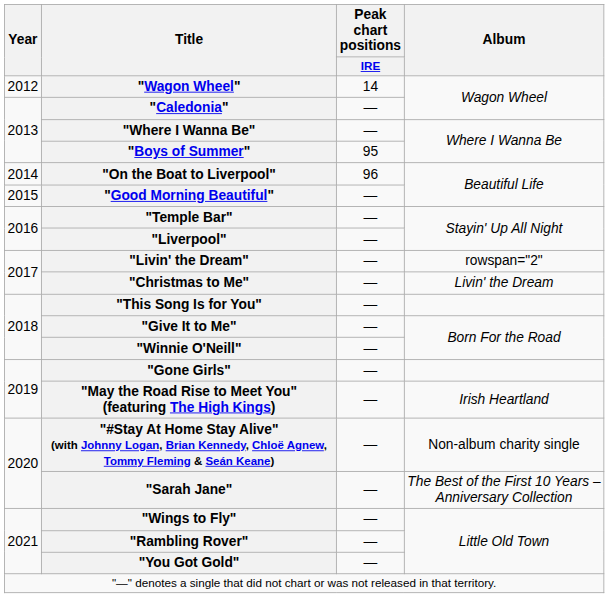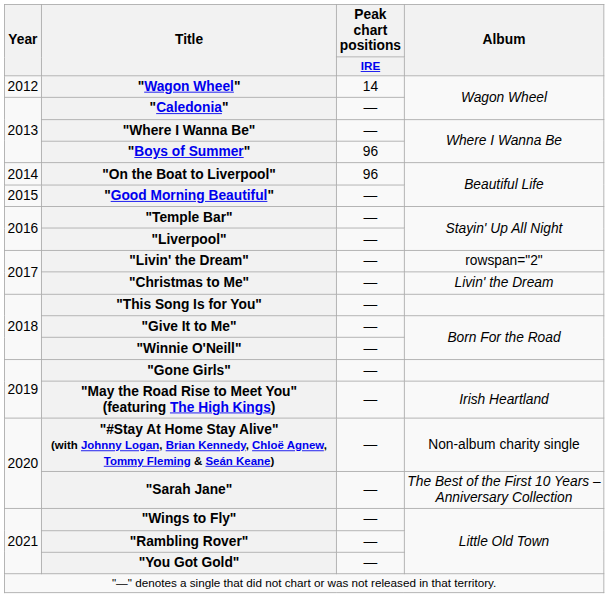(370, 152) 95 -> (370, 152) 96
